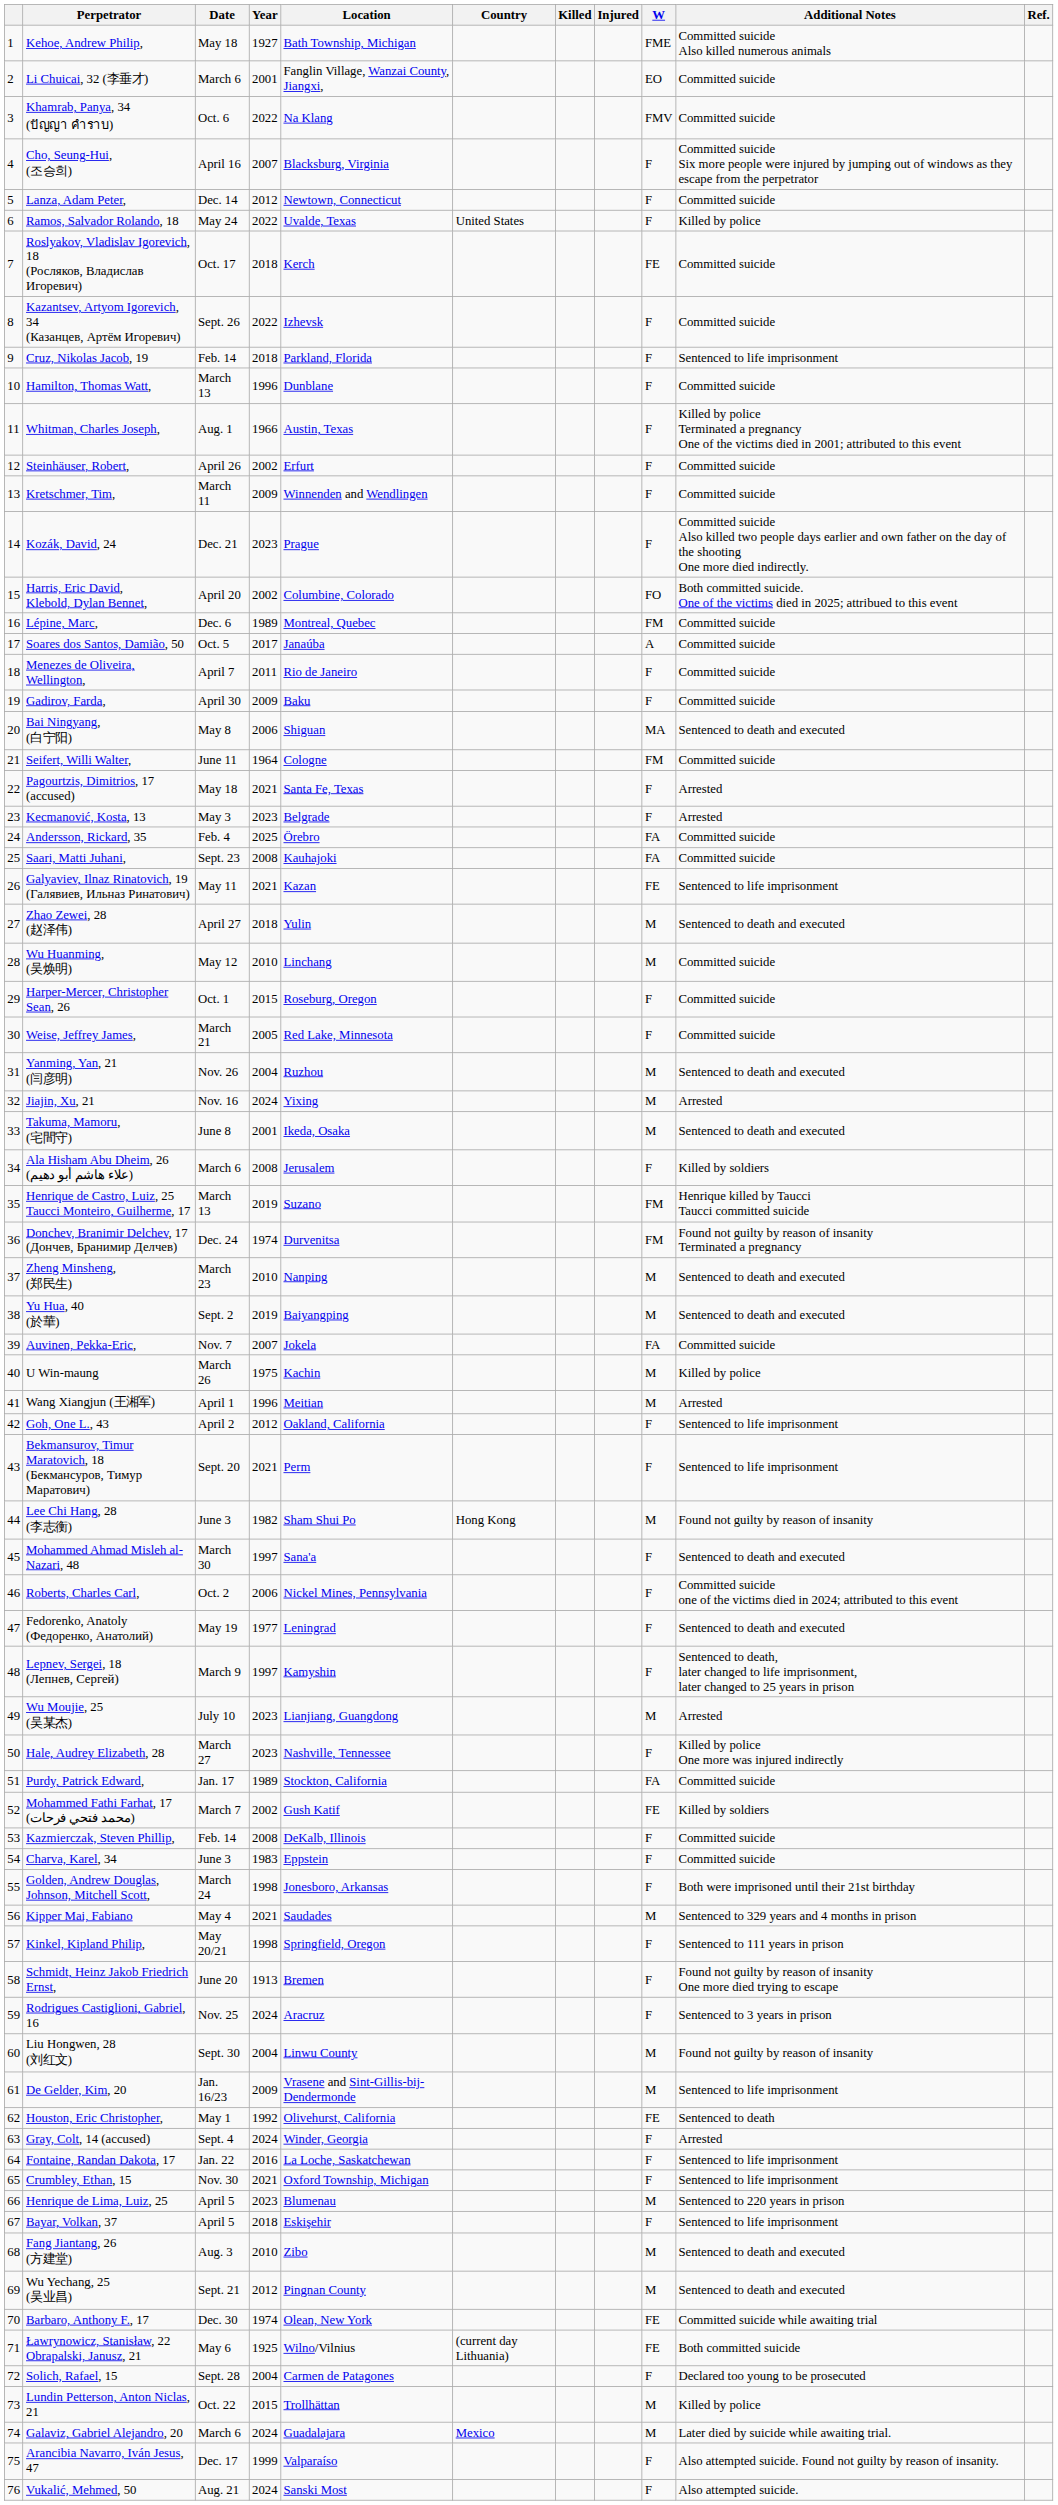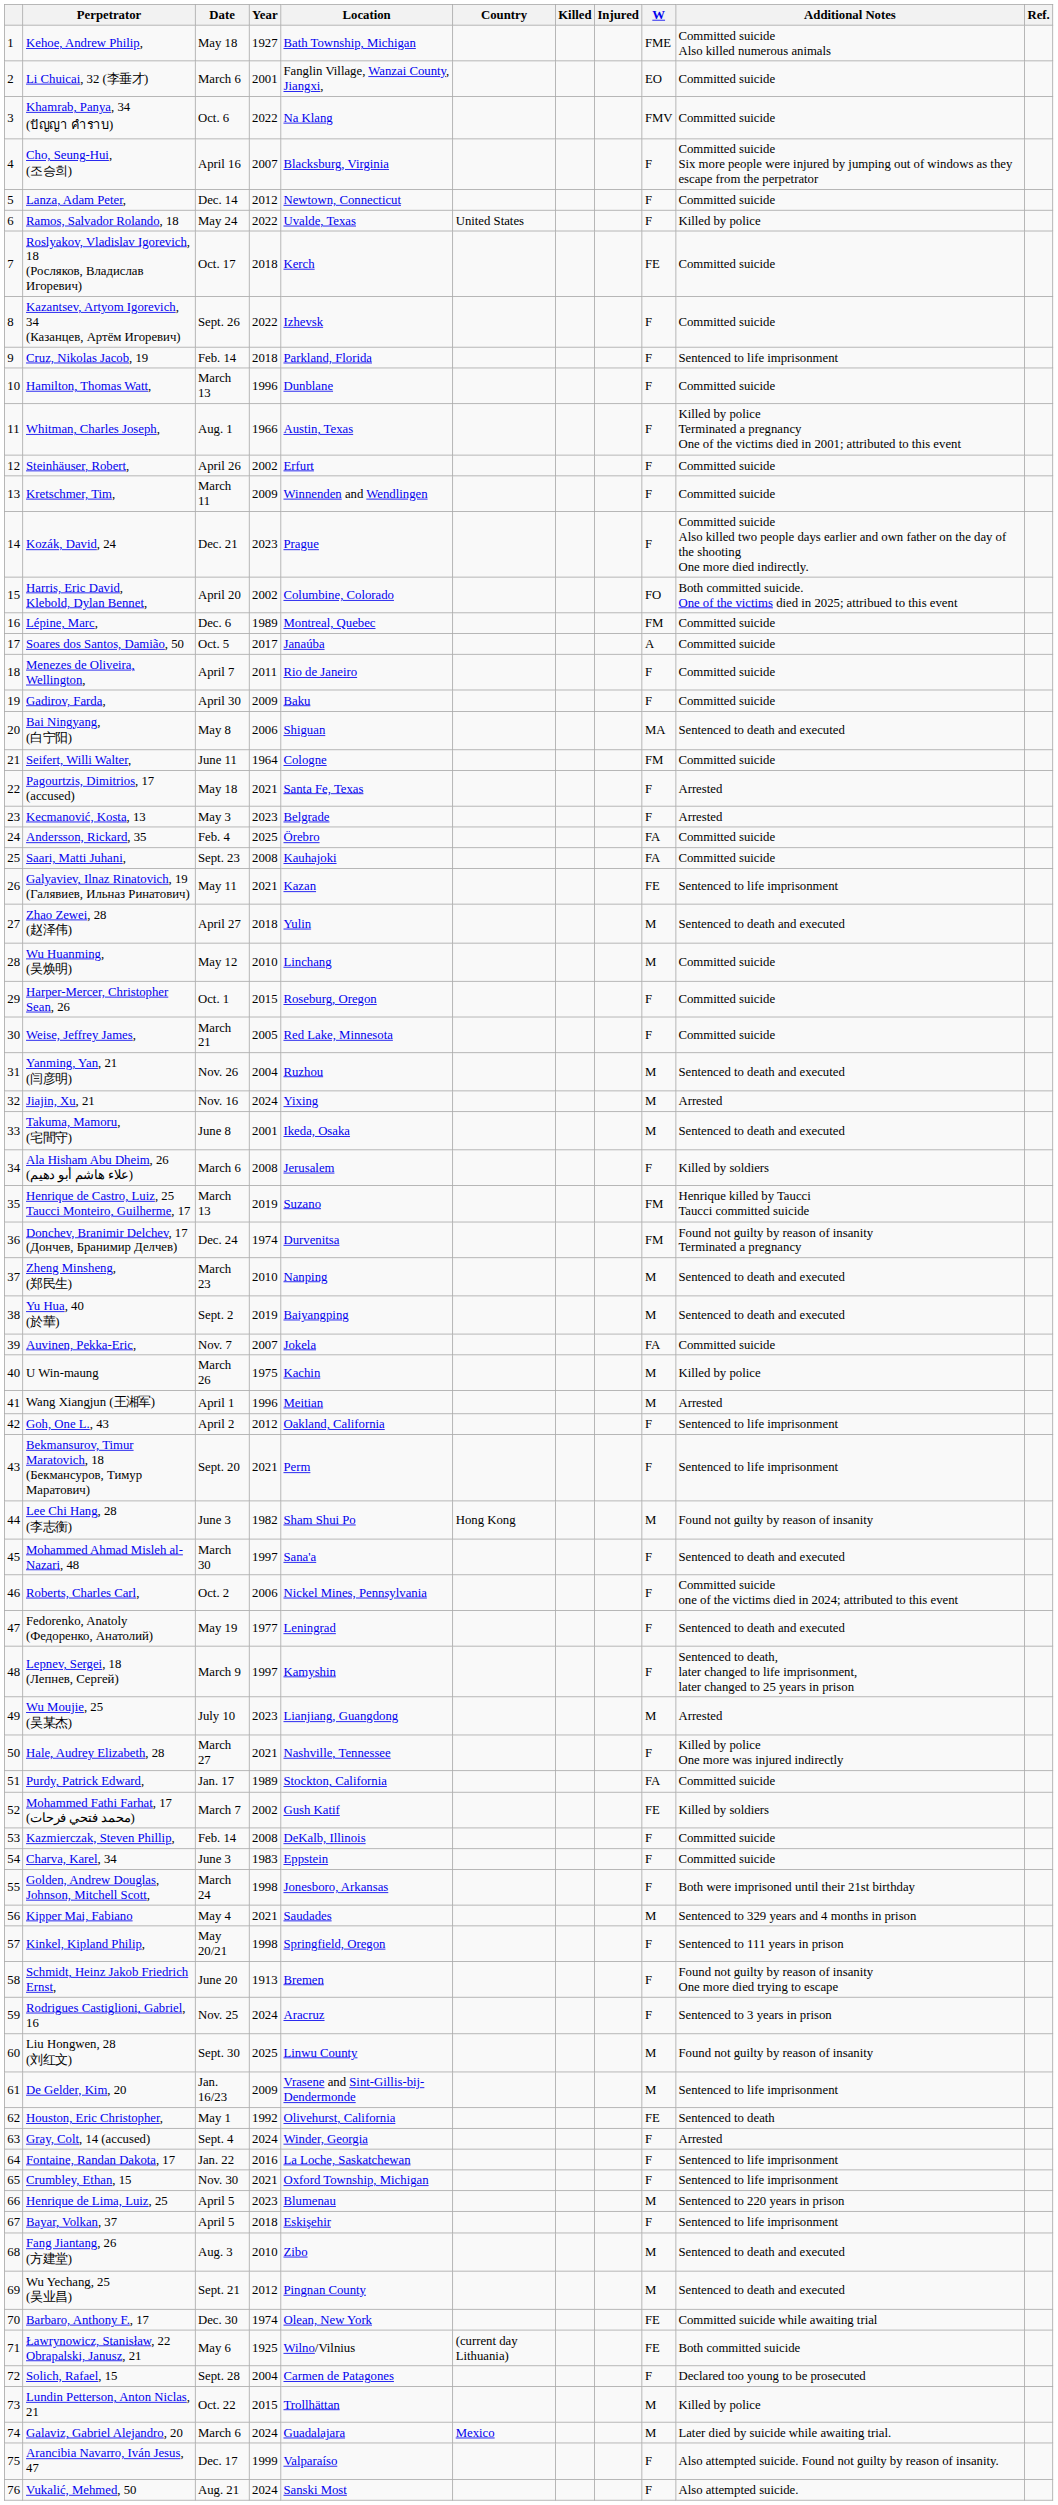(265, 1753) 2023 -> (265, 1753) 2021
(265, 2052) 2004 -> (265, 2052) 2025
